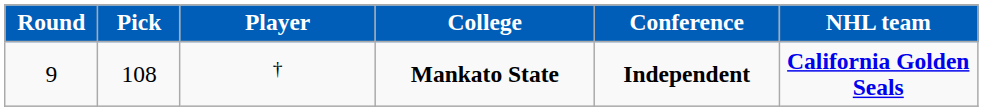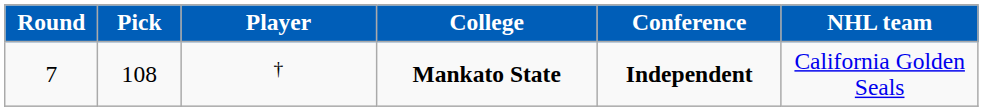(51, 73) 9 -> (51, 73) 7
(878, 73) bold -> (880, 73) normal
